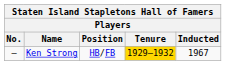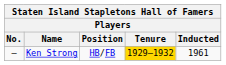(198, 53) 1967 -> (198, 53) 1961
